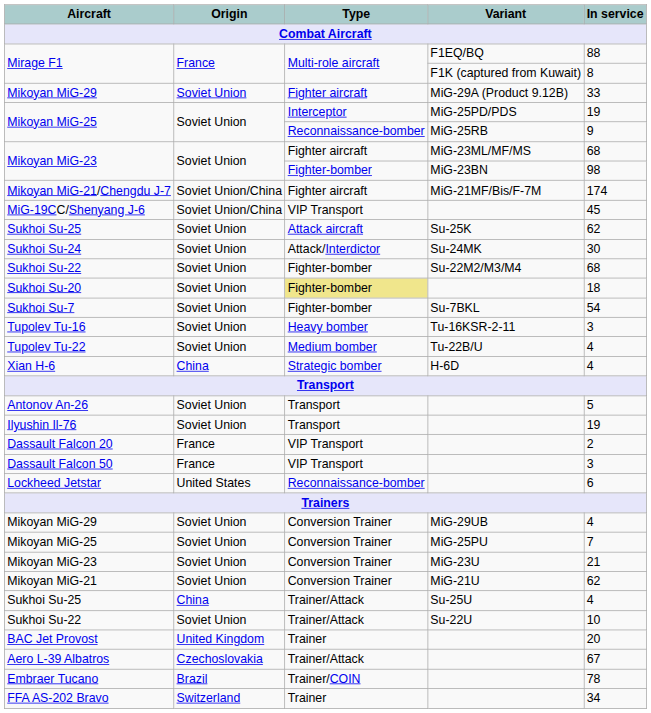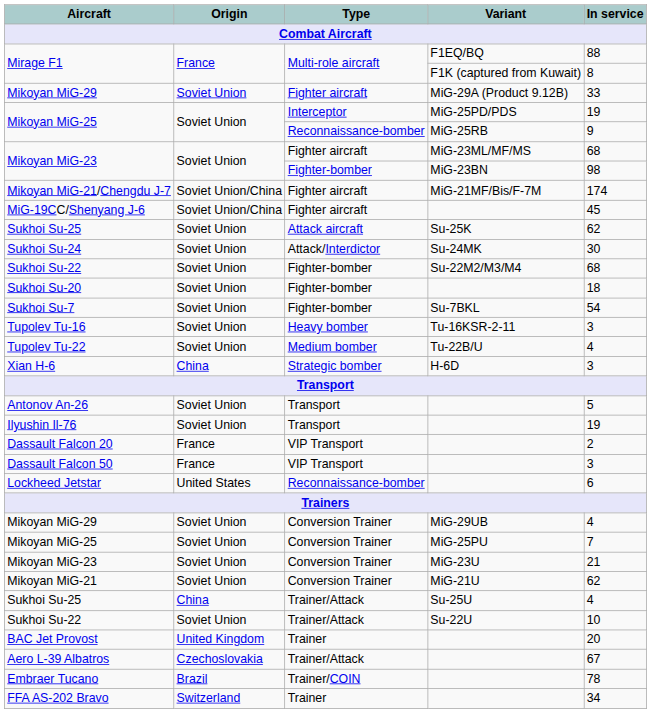(325, 209) VIP Transport -> (327, 209) Fighter aircraft
(330, 288) khaki background -> (330, 288) no background
(590, 366) 4 -> (590, 366) 3
